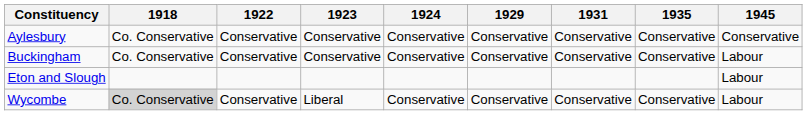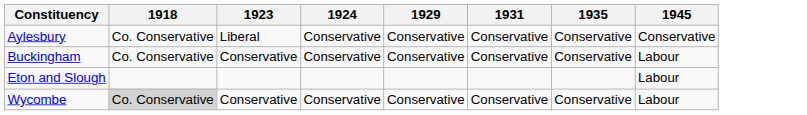- column: (259, 15)
(342, 36) Conservative -> (240, 36) Liberal
(323, 99) Liberal -> (259, 99) Conservative
